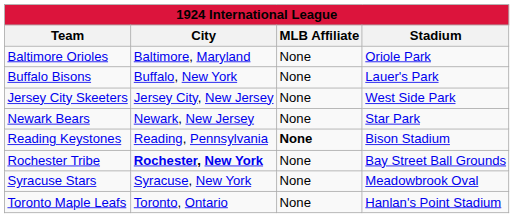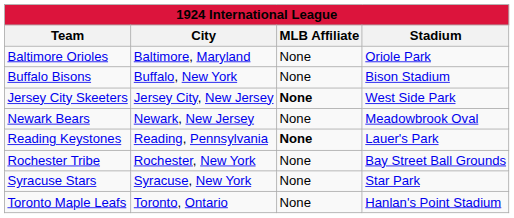(402, 77) Lauer's Park -> (408, 77) Bison Stadium
(295, 98) normal -> (296, 98) bold
(393, 118) Star Park -> (422, 118) Meadowbrook Oval
(408, 139) Bison Stadium -> (402, 139) Lauer's Park
(198, 160) bold -> (195, 160) normal
(422, 181) Meadowbrook Oval -> (393, 181) Star Park
